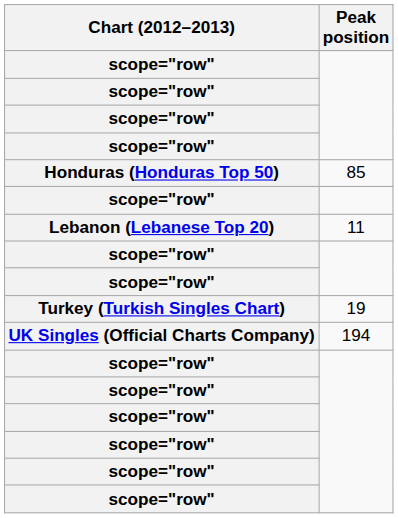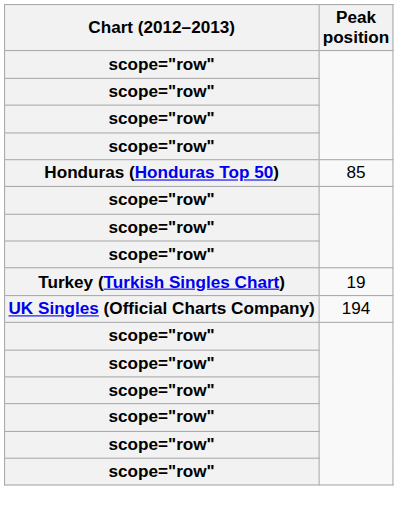- row: (162, 227)
